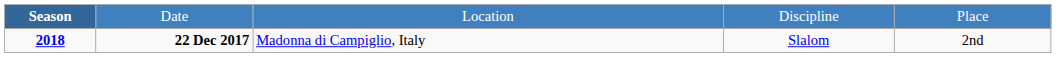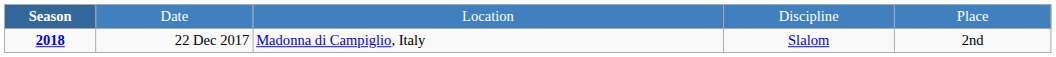(212, 40) bold -> (212, 40) normal
